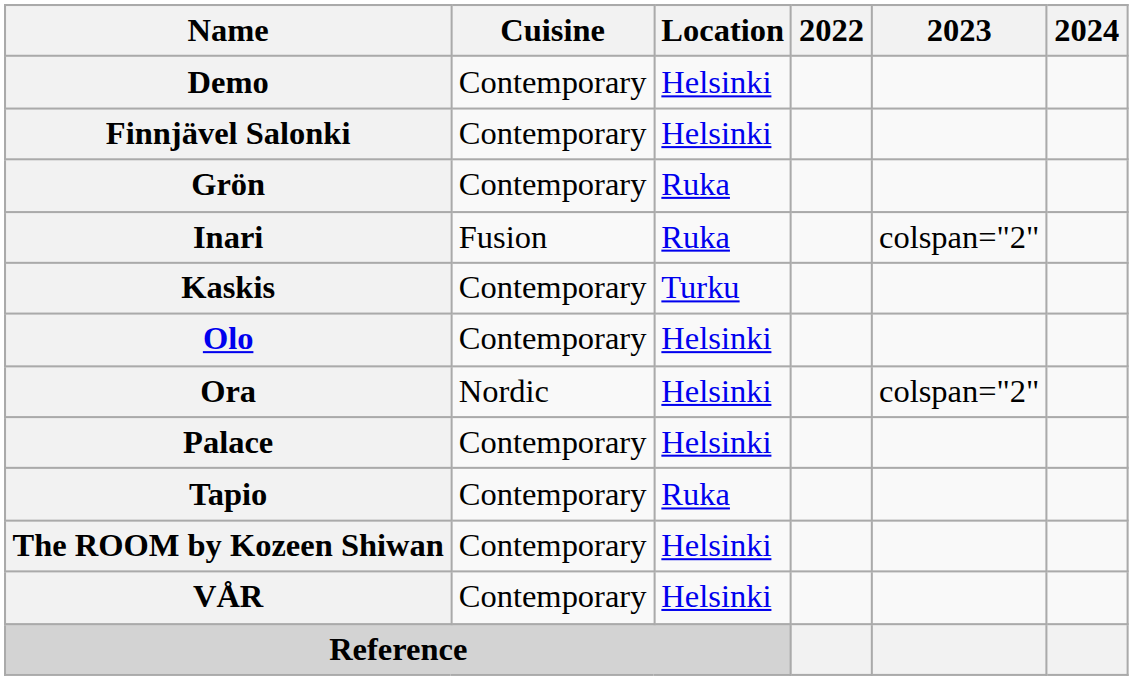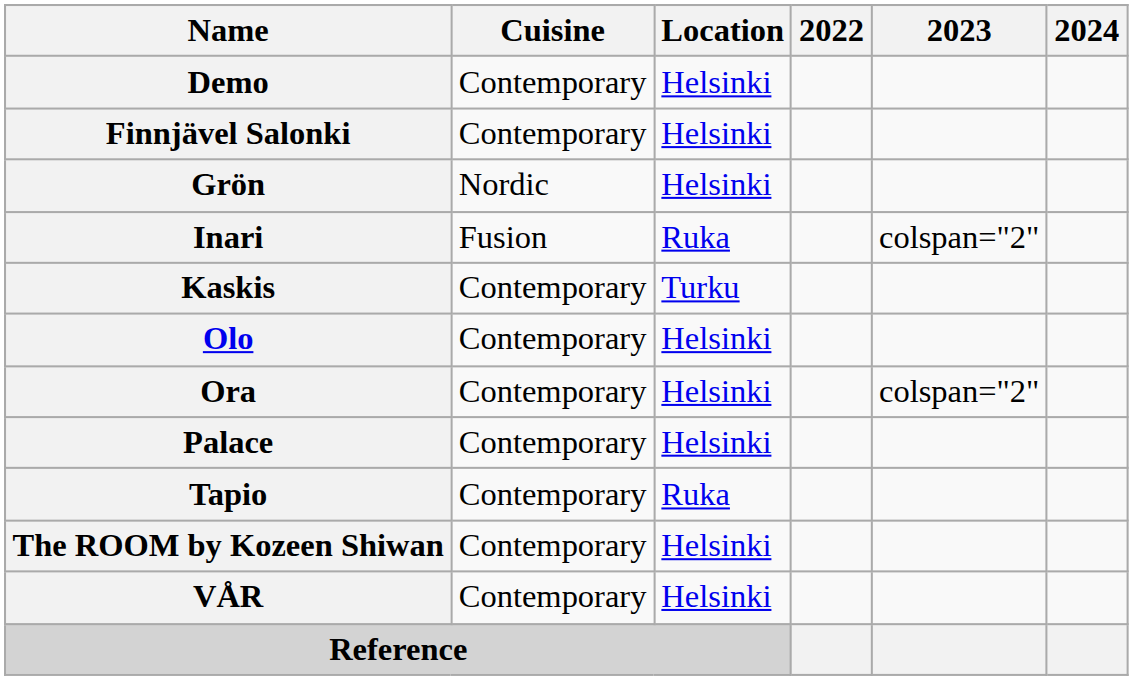(553, 184) Contemporary -> (504, 184) Nordic
(696, 184) Ruka -> (716, 184) Helsinki
(504, 390) Nordic -> (553, 390) Contemporary
